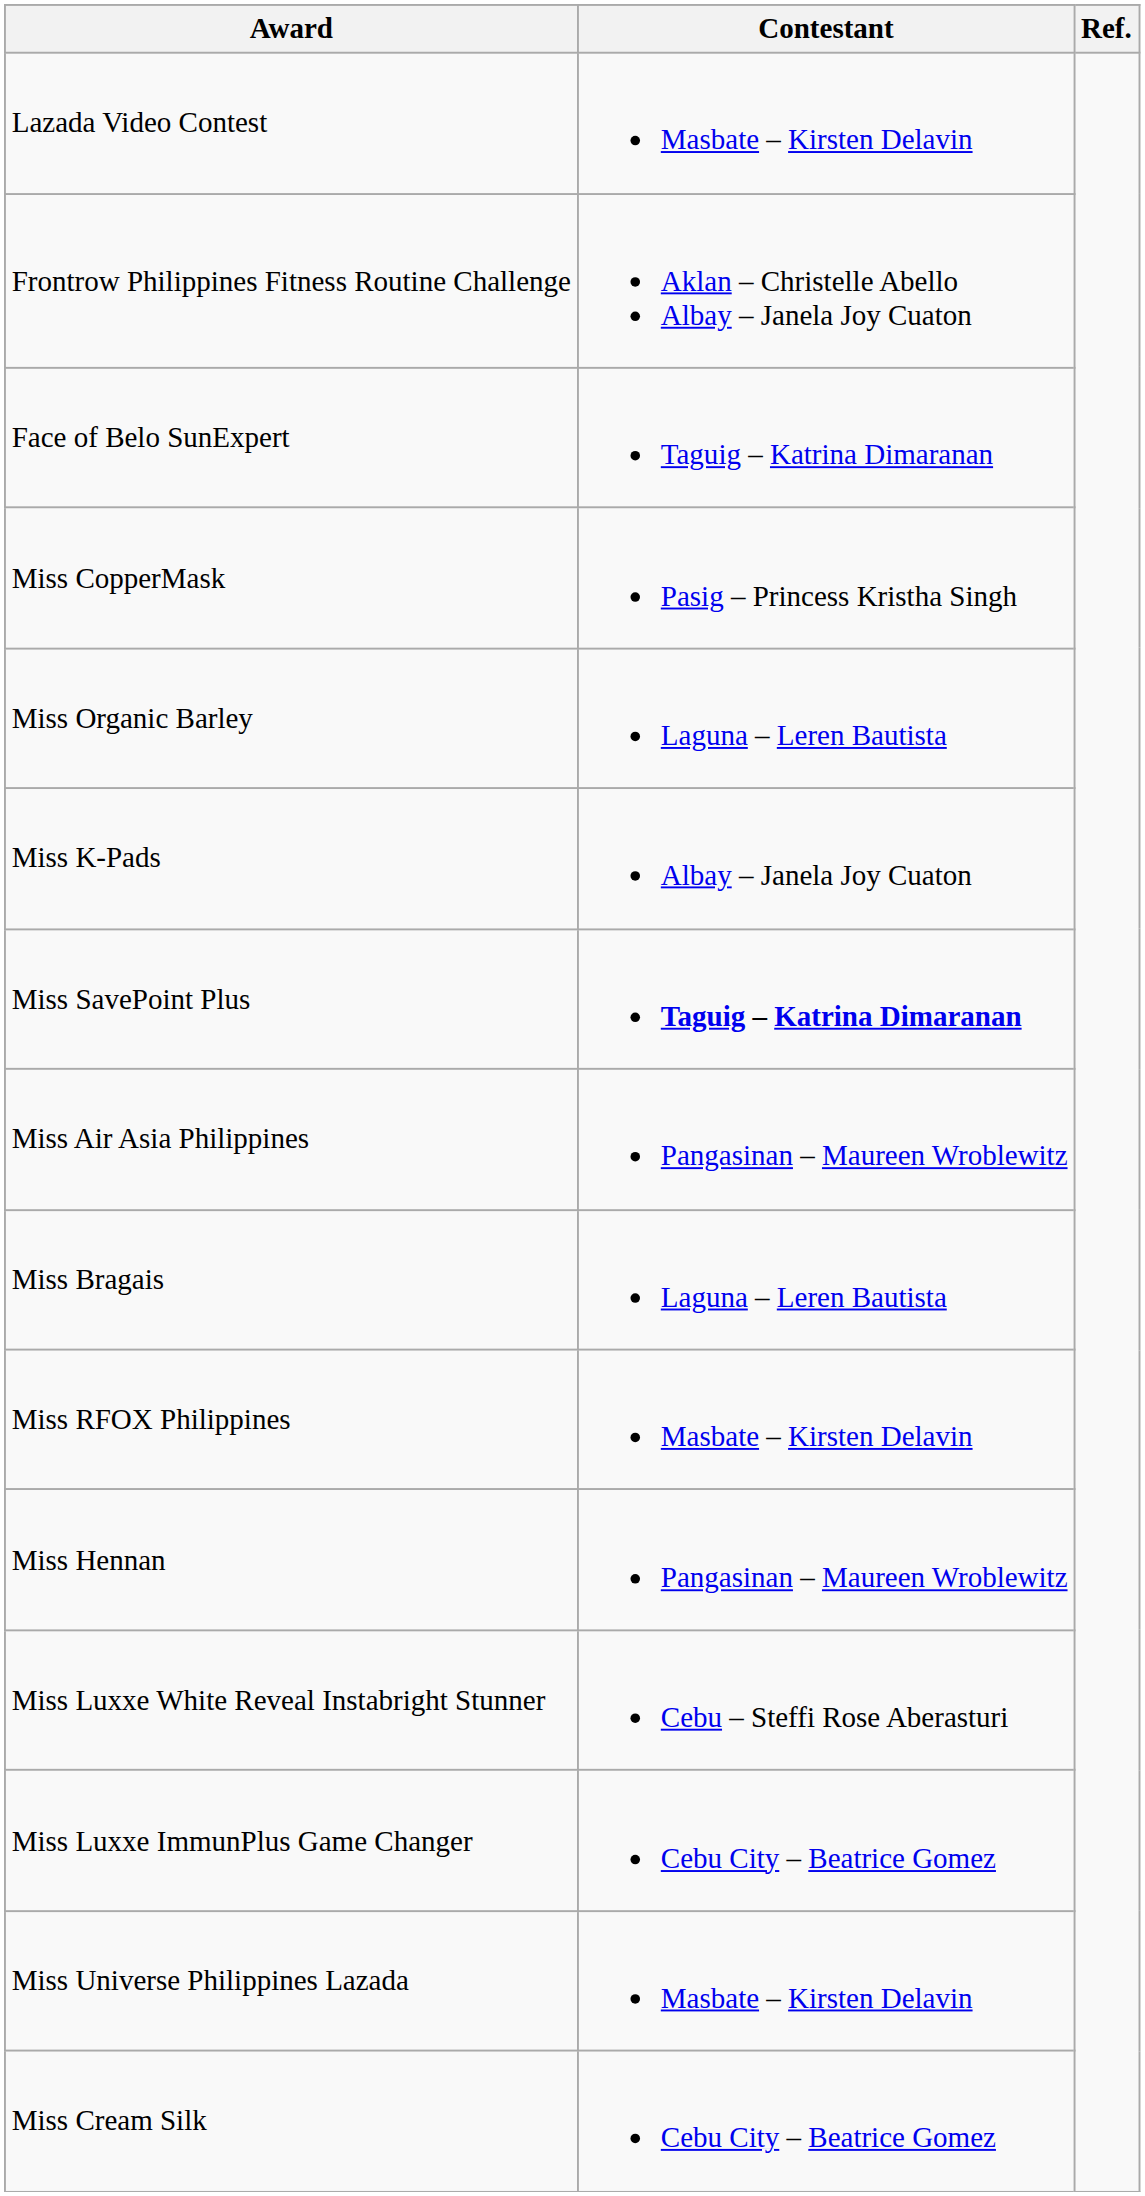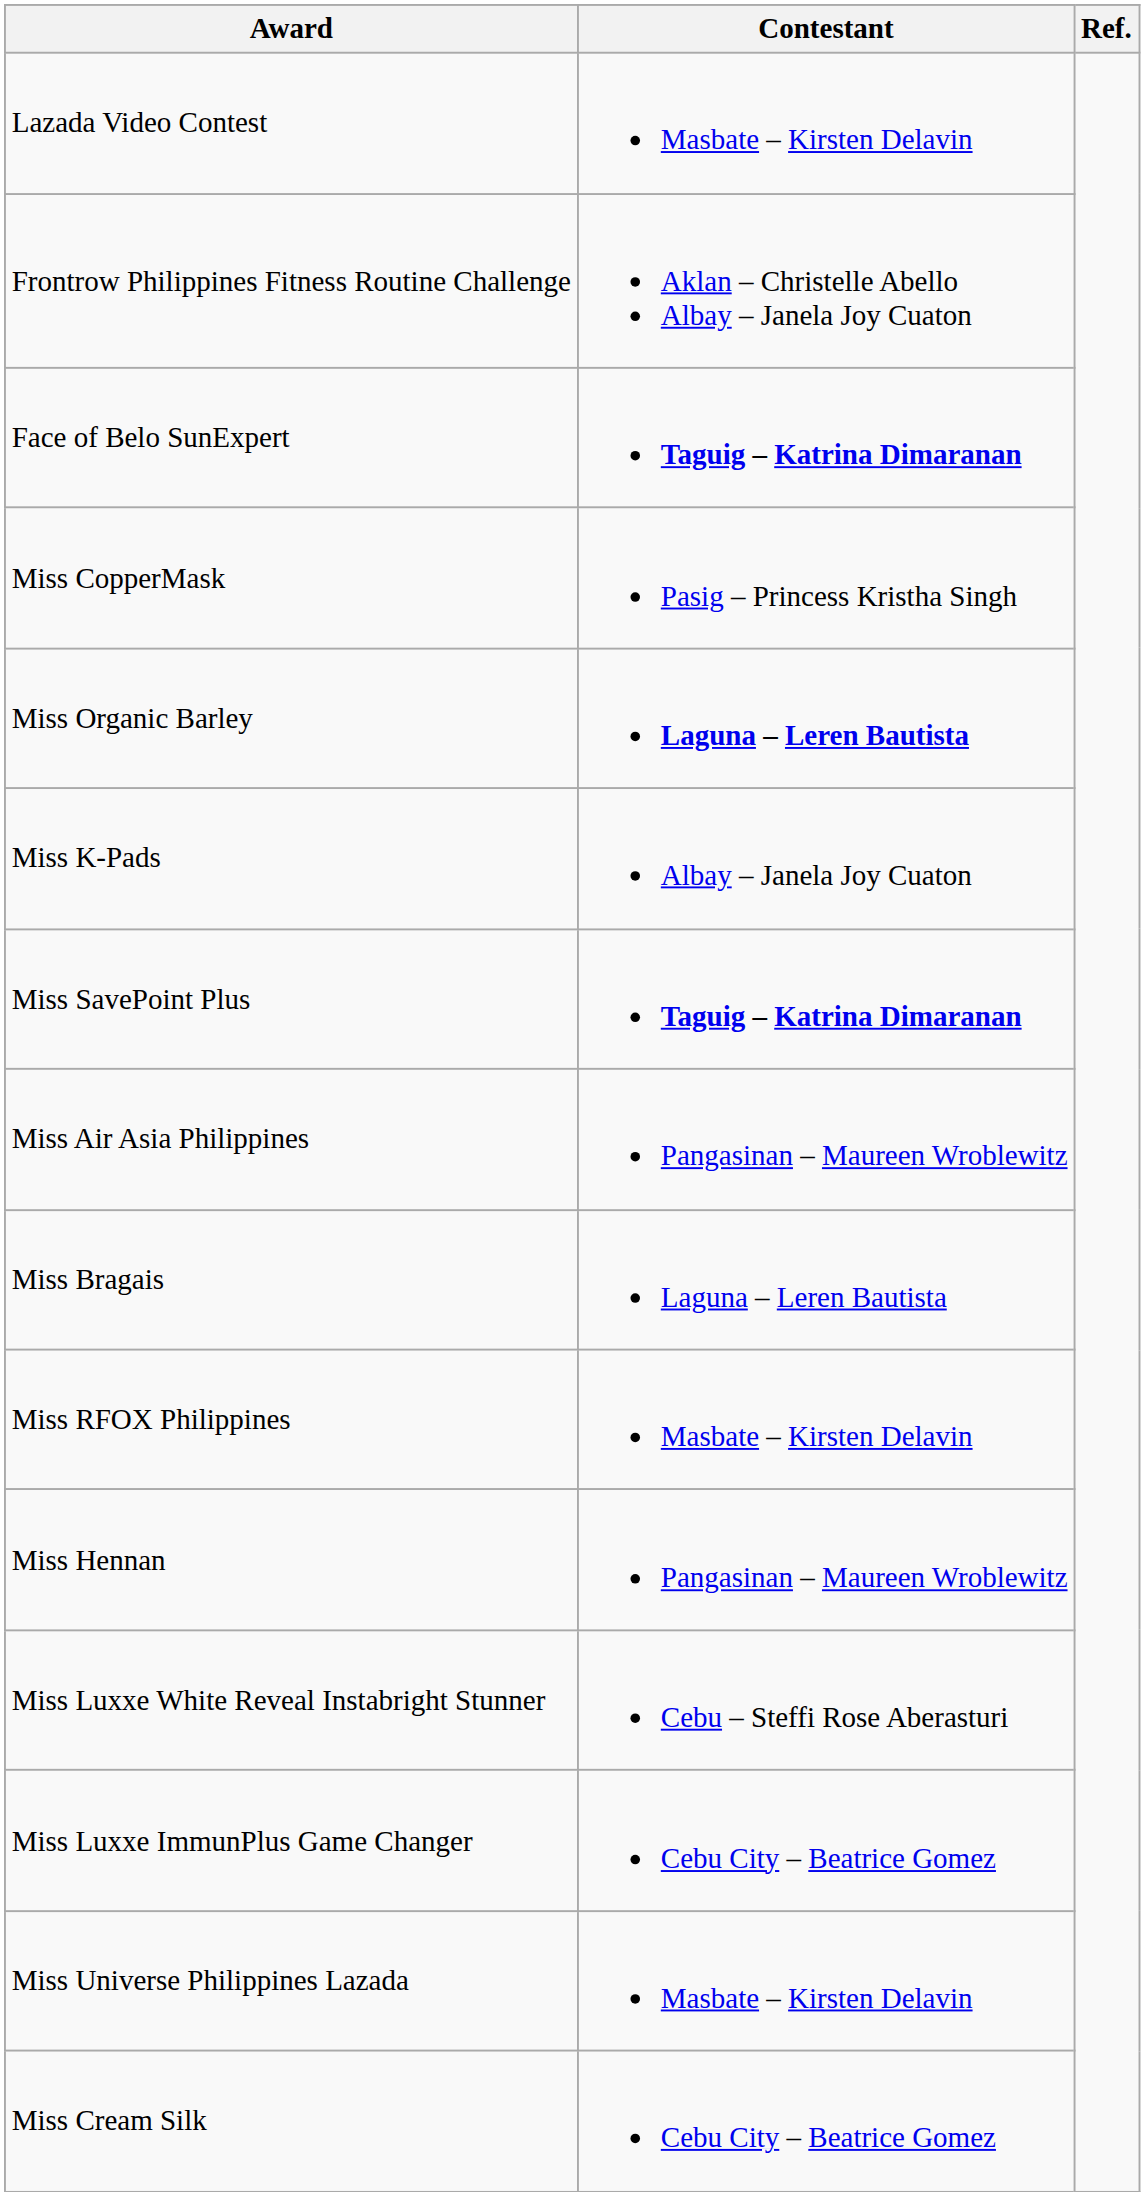(826, 455) normal -> (826, 455) bold
(826, 736) normal -> (826, 736) bold
